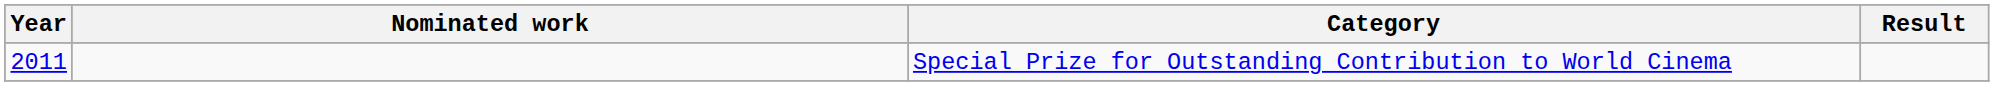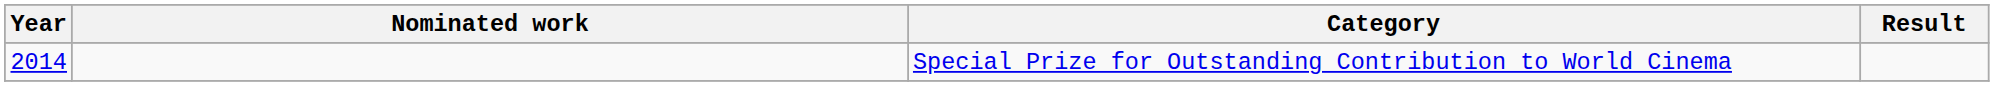(39, 62) 2011 -> (39, 62) 2014
